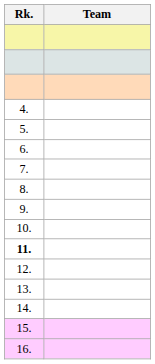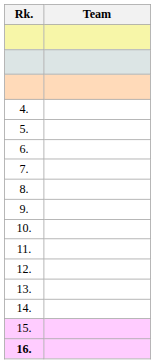(24, 249) bold -> (24, 249) normal
(24, 349) normal -> (24, 349) bold
